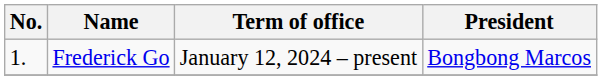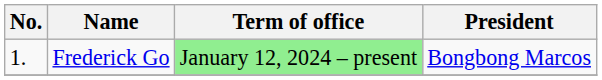(298, 57) no background -> (298, 57) lightgreen background
